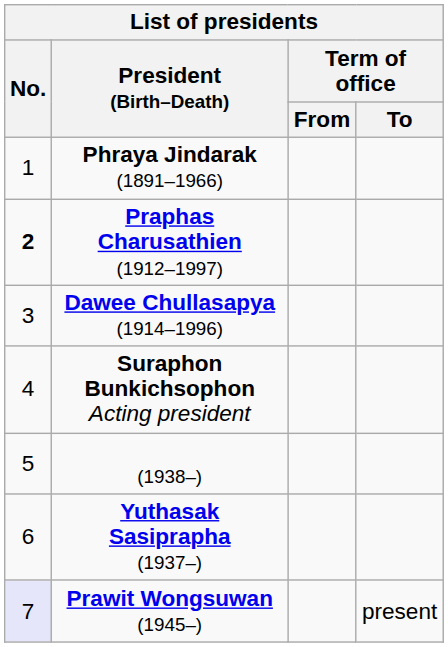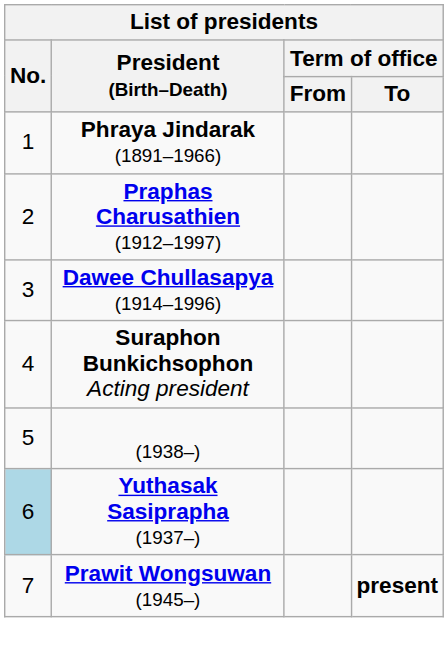(28, 241) bold -> (28, 216) normal
(28, 537) no background -> (28, 511) lightblue background
(28, 610) lavender background -> (28, 585) no background
(400, 610) normal -> (397, 585) bold
